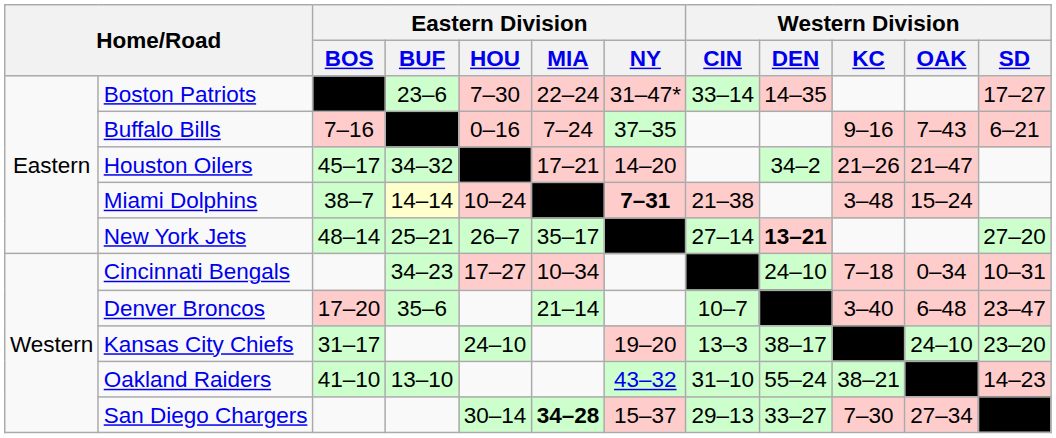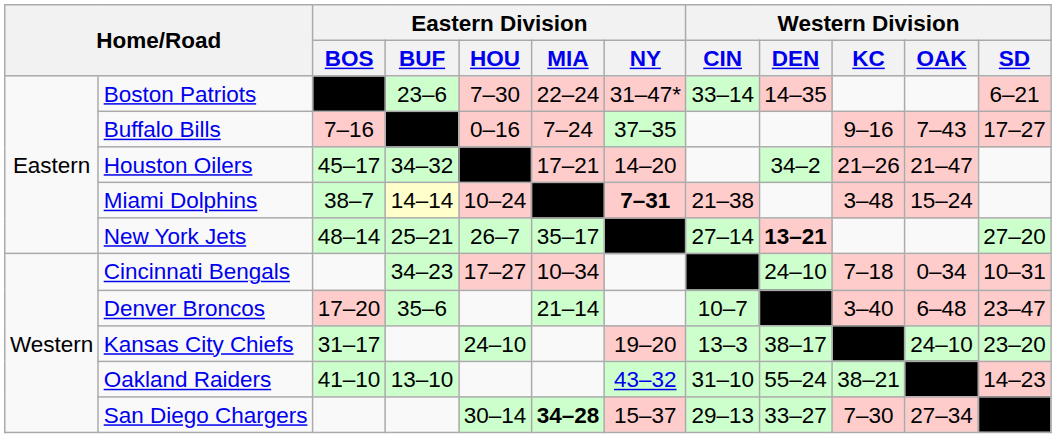(1014, 94) 17–27 -> (1014, 94) 6–21
(1014, 130) 6–21 -> (1014, 130) 17–27
